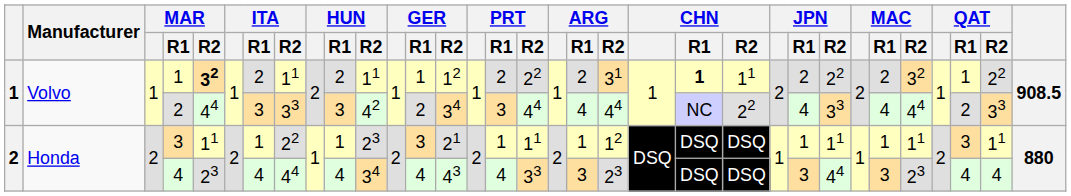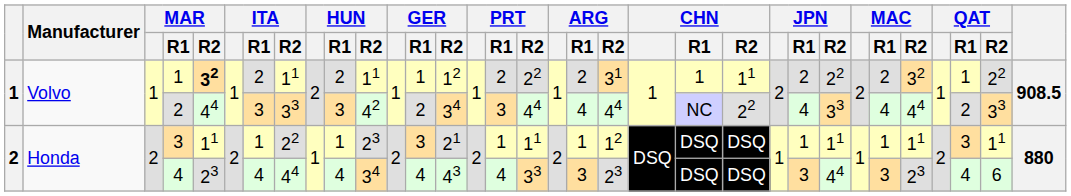(699, 77) bold -> (699, 77) normal
(997, 175) 4 -> (997, 175) 6
